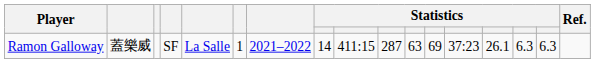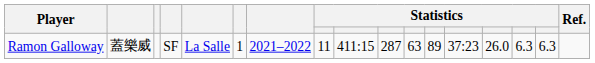(324, 46) 14 -> (324, 46) 11
(435, 46) 69 -> (434, 46) 89
(498, 46) 26.1 -> (497, 46) 26.0
